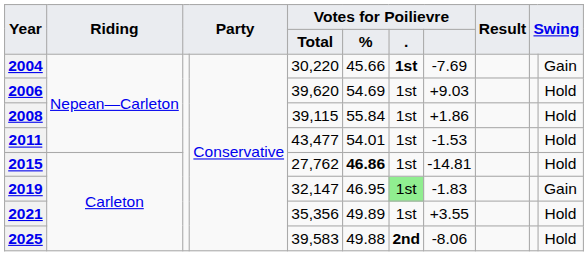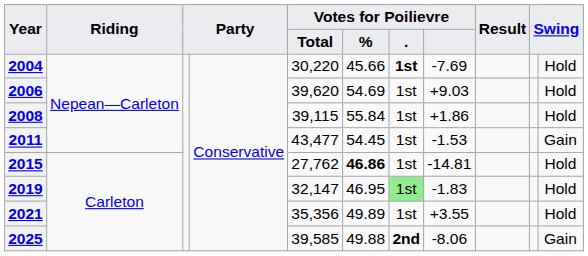(560, 66) Gain -> (560, 66) Hold
(366, 140) 54.01 -> (366, 140) 54.45
(560, 140) Hold -> (560, 140) Gain
(560, 189) Gain -> (560, 189) Hold
(315, 238) 39,583 -> (315, 238) 39,585
(560, 238) Hold -> (560, 238) Gain
